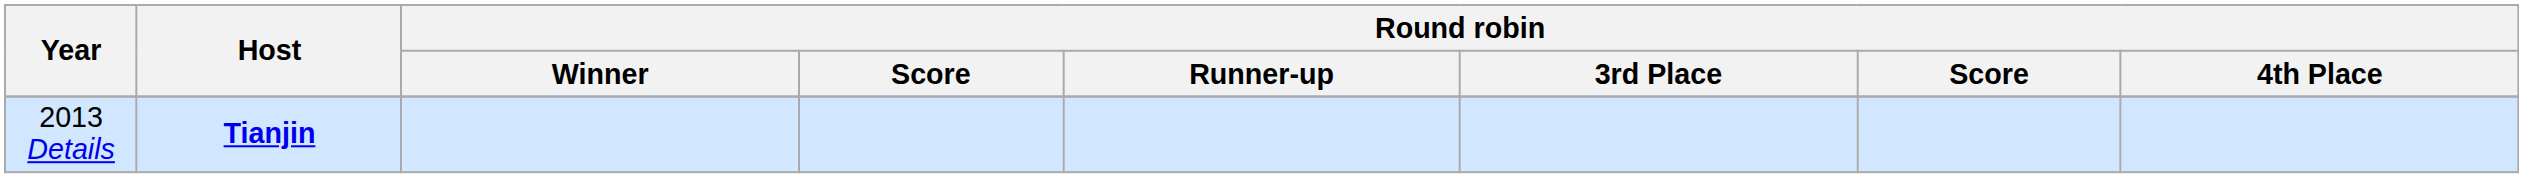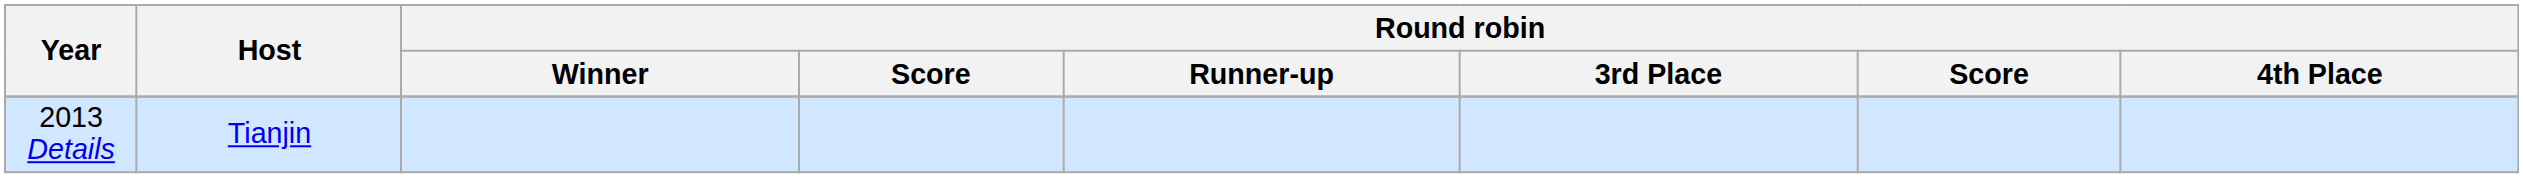(269, 134) bold -> (269, 134) normal
